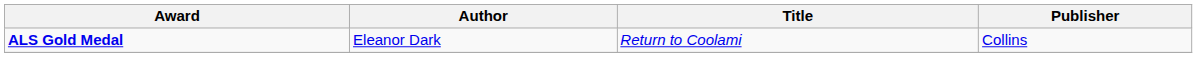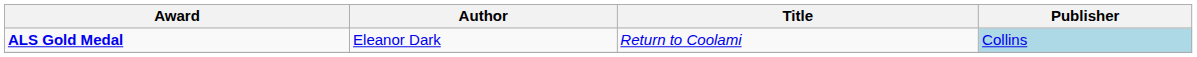(1005, 40) no background -> (1005, 40) lightblue background
